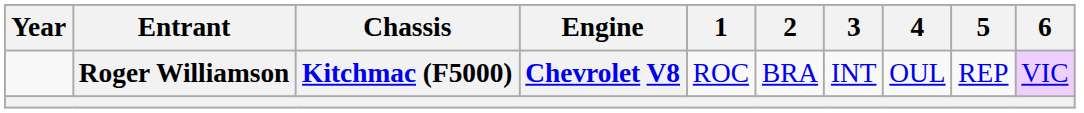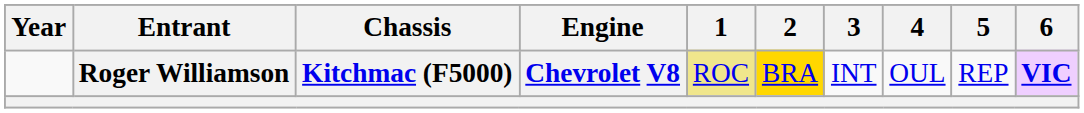(721, 72) no background -> (721, 72) khaki background
(790, 72) no background -> (790, 72) gold background
(1045, 72) normal -> (1046, 72) bold
